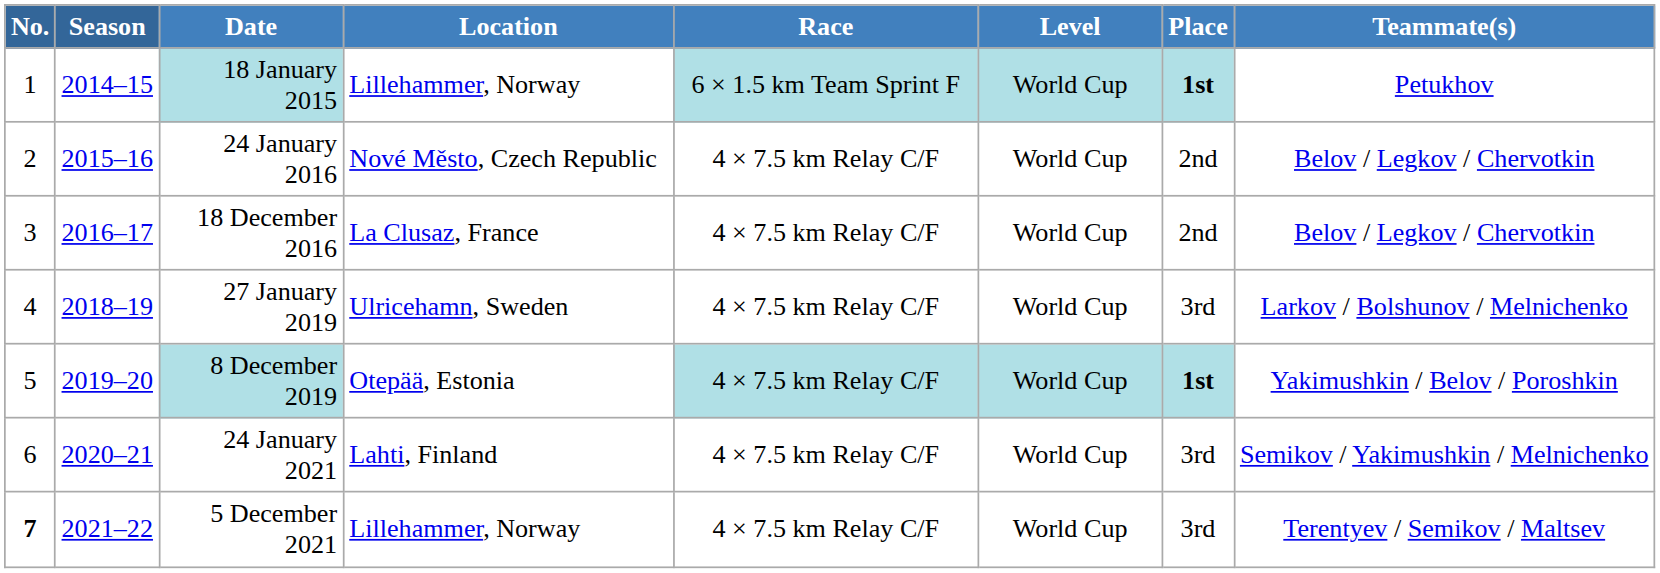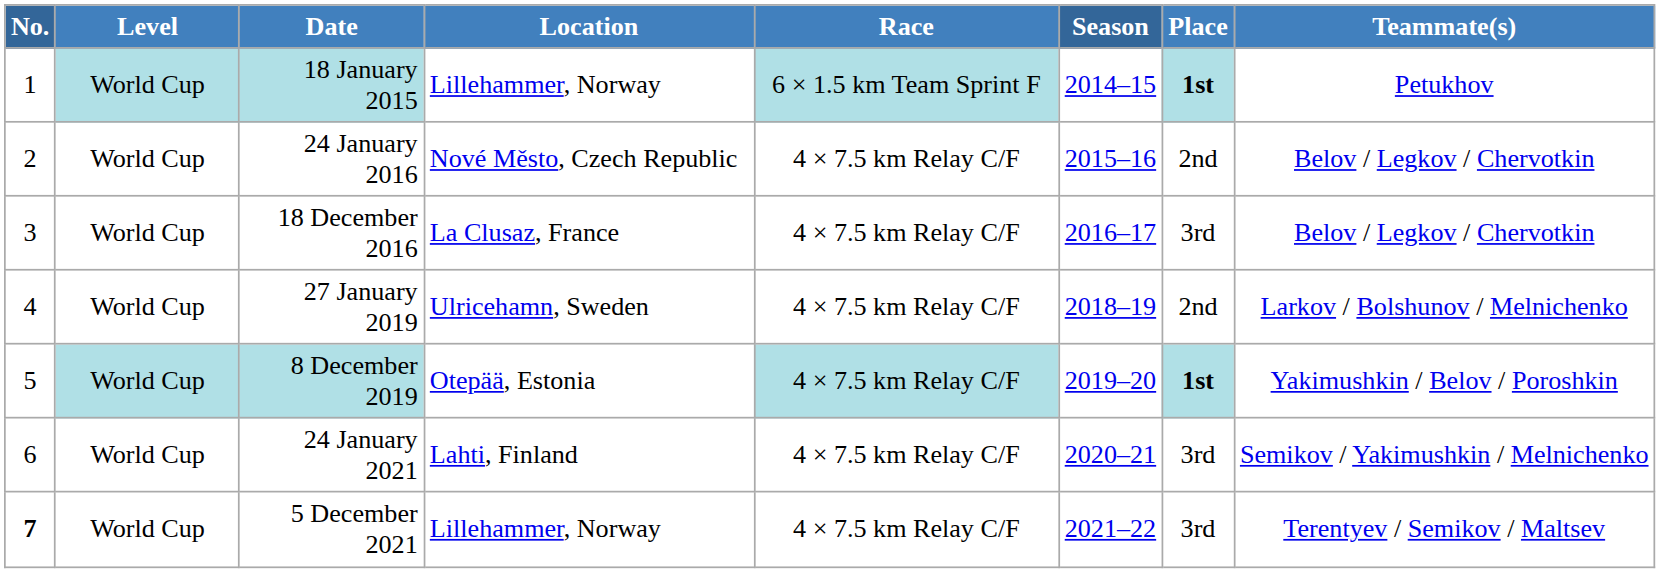columns swapped: (107, 26) <-> (1070, 26)
(1198, 232) 2nd -> (1198, 232) 3rd
(1198, 307) 3rd -> (1198, 307) 2nd
